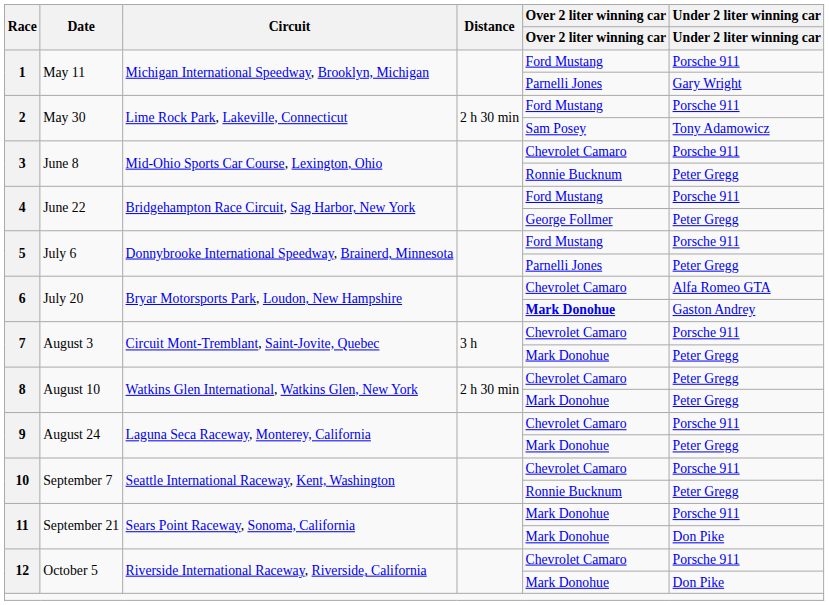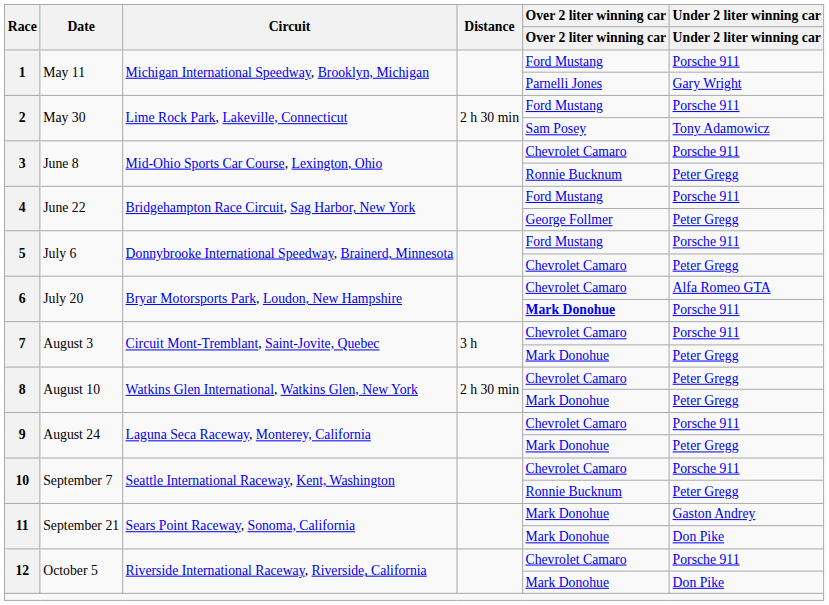(564, 264) Parnelli Jones -> (576, 264) Chevrolet Camaro
(714, 310) Gaston Andrey -> (706, 310) Porsche 911
(706, 513) Porsche 911 -> (714, 513) Gaston Andrey
